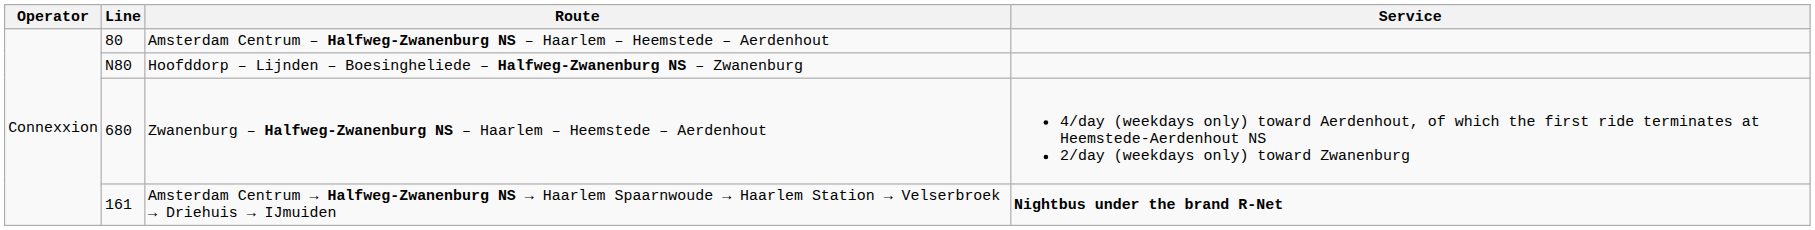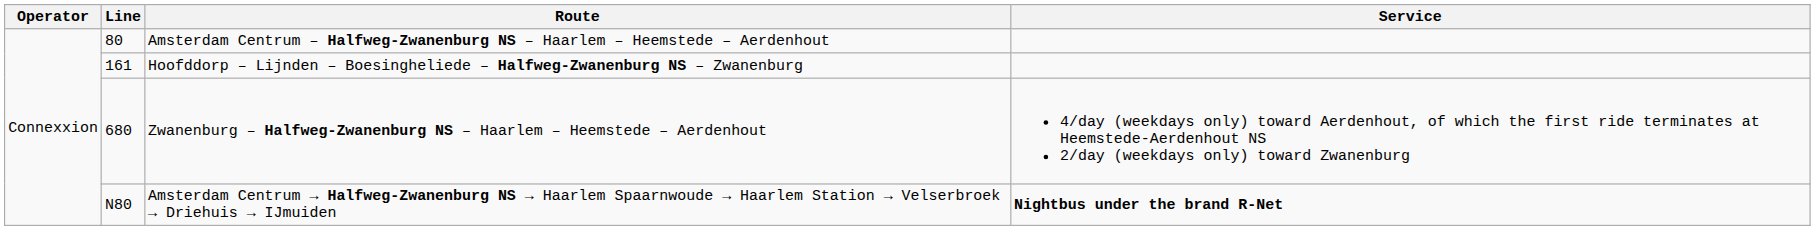(118, 65) N80 -> (118, 65) 161
(118, 204) 161 -> (118, 204) N80
